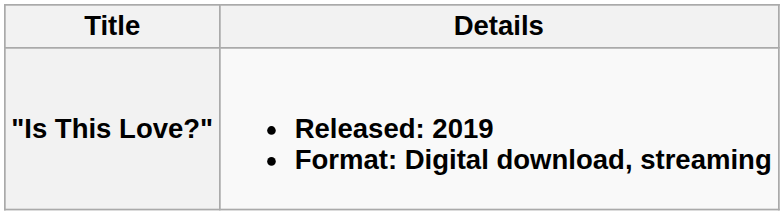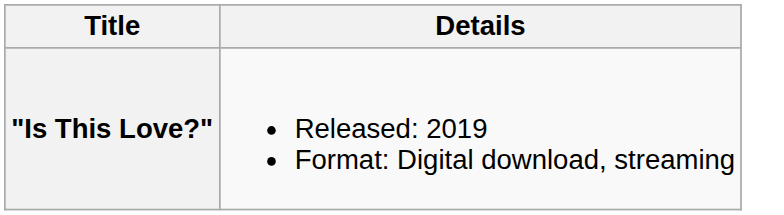(499, 144) bold -> (481, 144) normal
